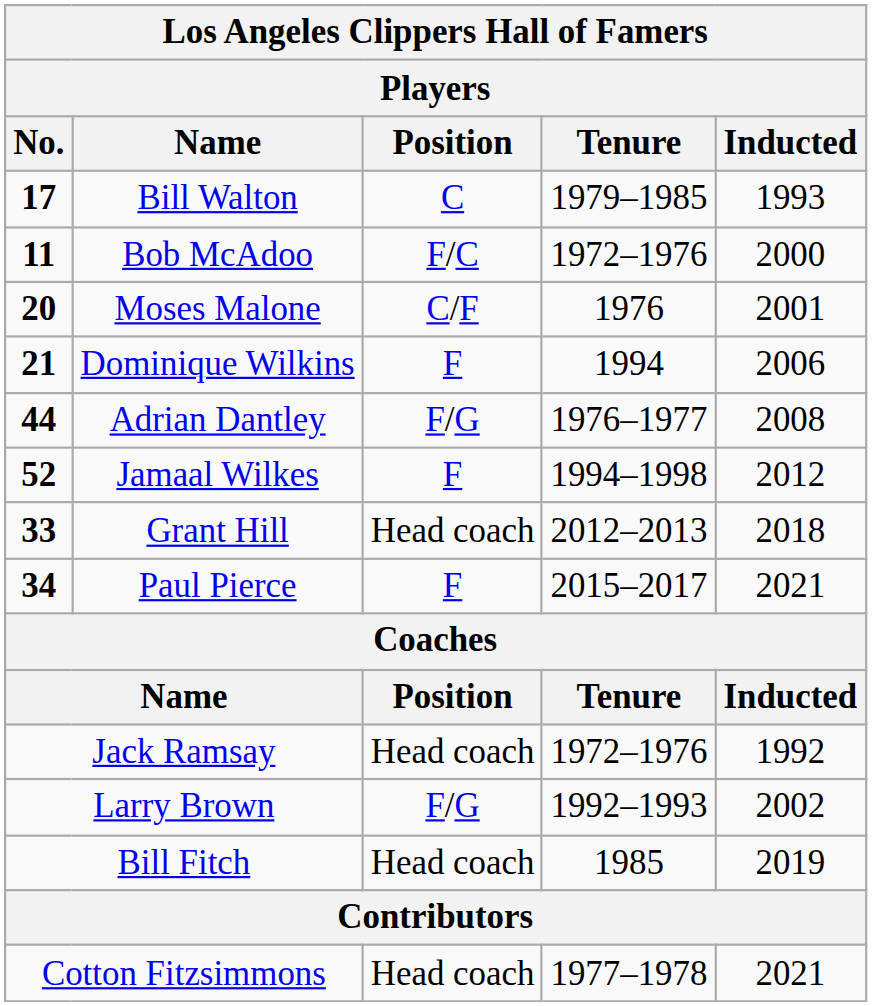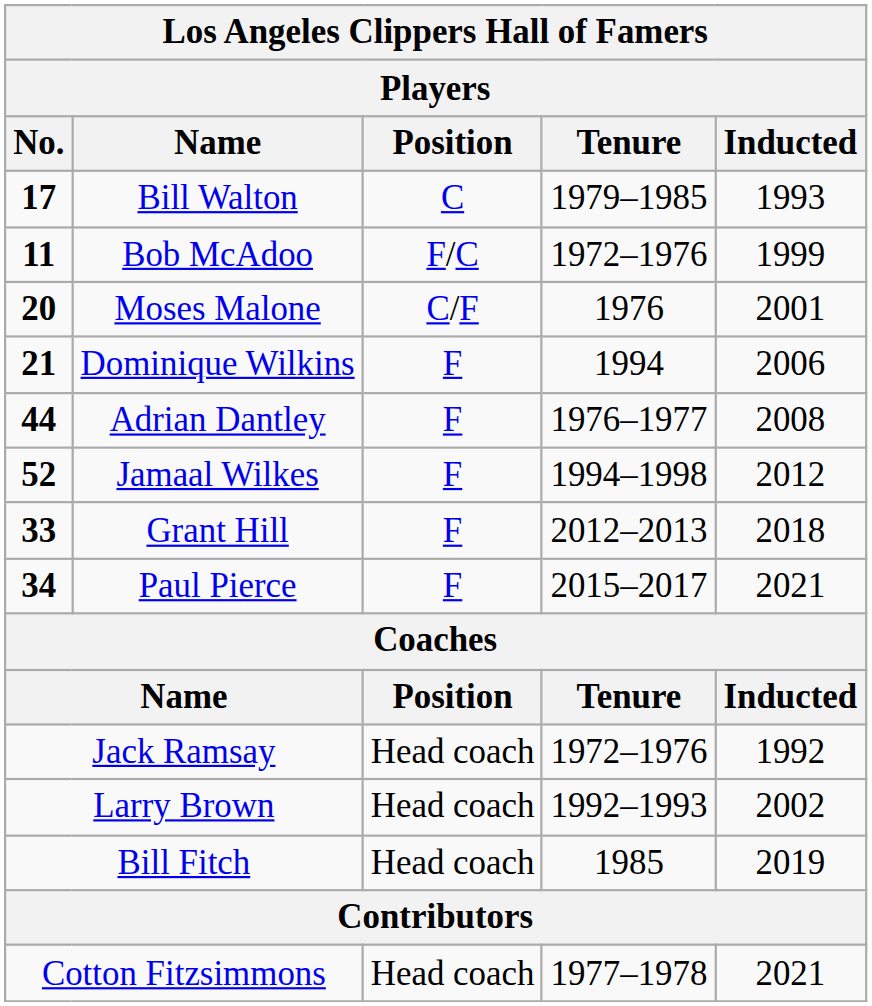(790, 253) 2000 -> (790, 253) 1999
(453, 419) F/G -> (453, 419) F
(453, 530) Head coach -> (453, 530) F
(453, 806) F/G -> (453, 806) Head coach
